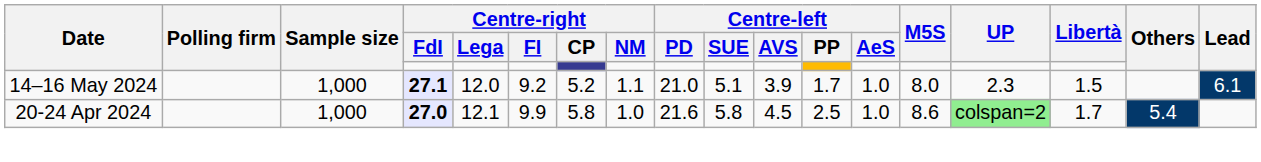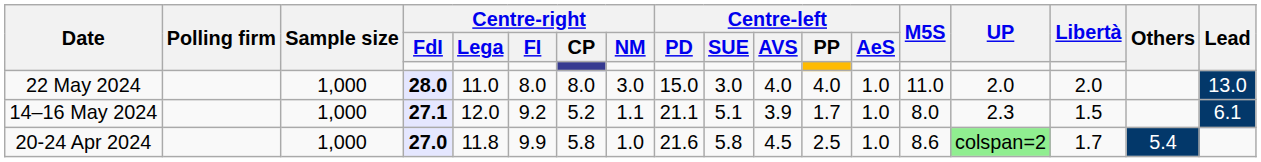+ row: (83, 85)
(679, 85) 21.0 -> (679, 113) 21.1
(480, 113) 12.1 -> (480, 141) 11.8
